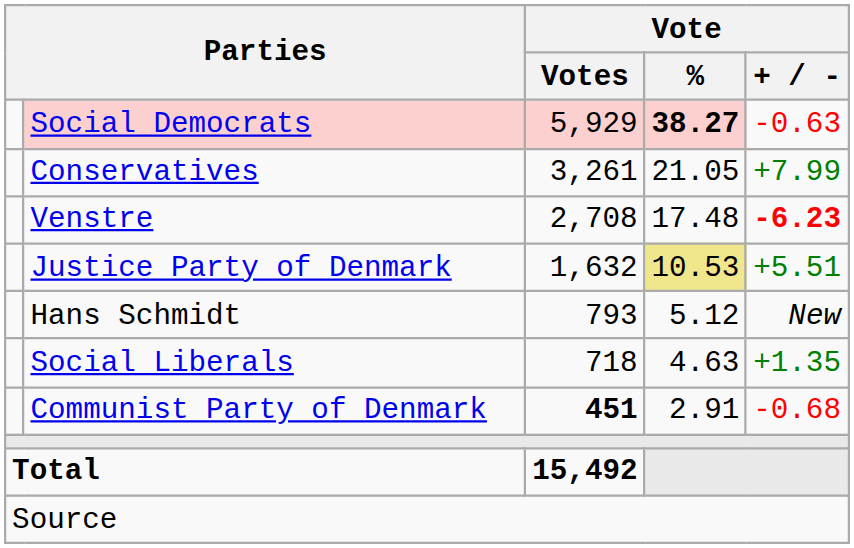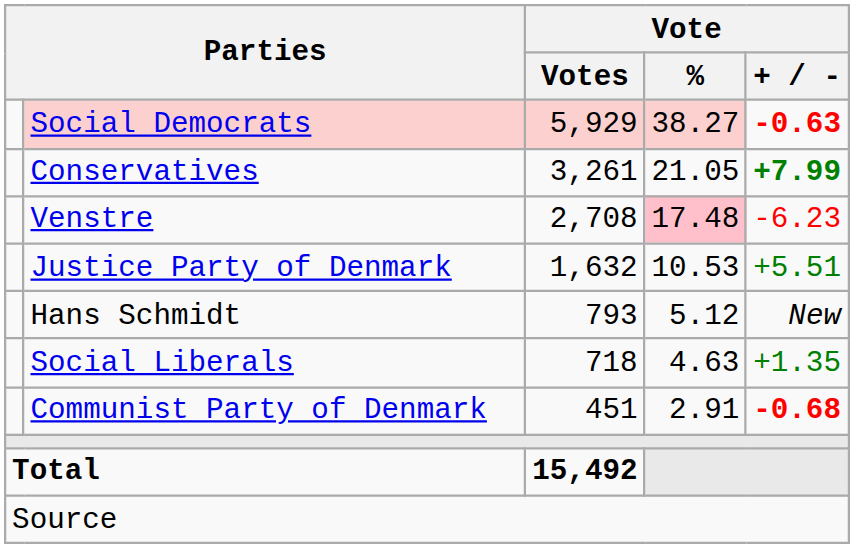(695, 124) bold -> (695, 124) normal
(797, 124) normal -> (797, 124) bold
(797, 172) normal -> (797, 172) bold
(695, 220) no background -> (695, 220) pink background
(797, 220) bold -> (797, 220) normal
(695, 267) khaki background -> (695, 267) no background
(611, 410) bold -> (611, 410) normal
(797, 410) normal -> (797, 410) bold
